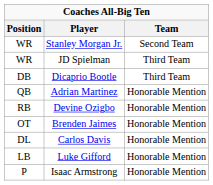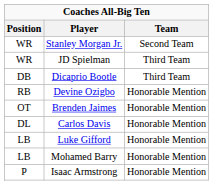- row: (84, 92)
+ row: (84, 156)
